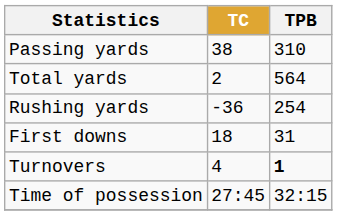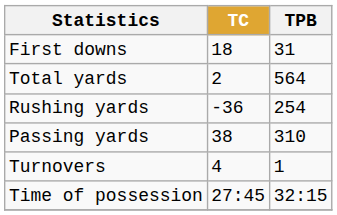rows swapped: (68, 137) <-> (79, 49)
(279, 166) bold -> (279, 166) normal
